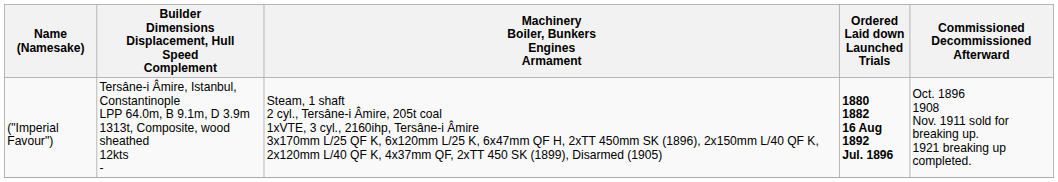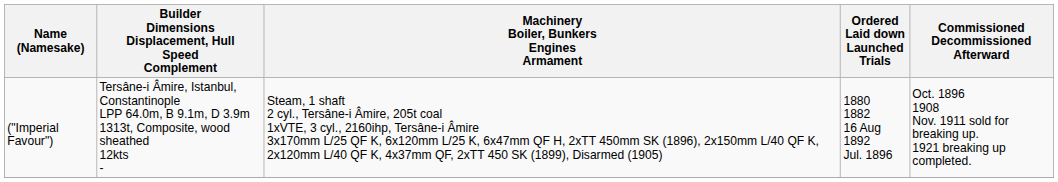(868, 128) bold -> (868, 128) normal
